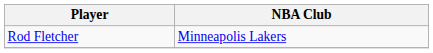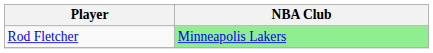(232, 36) no background -> (232, 36) lightgreen background
